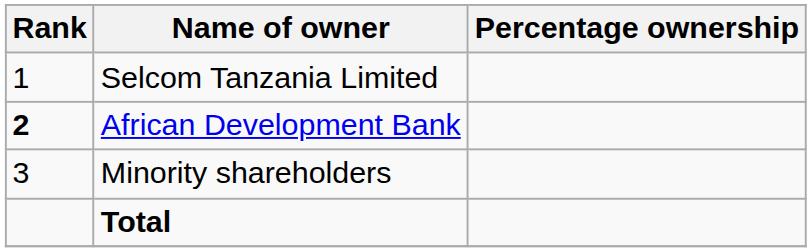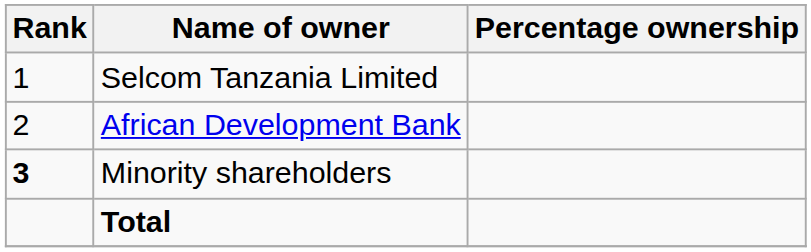(21, 125) bold -> (21, 125) normal
(21, 173) normal -> (21, 173) bold
